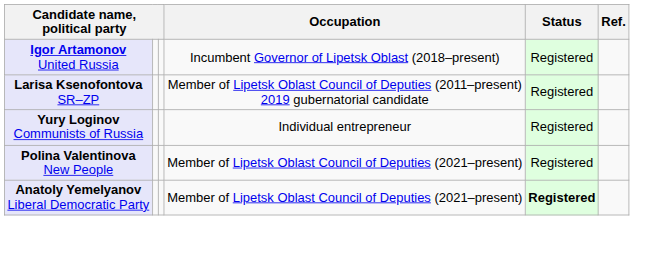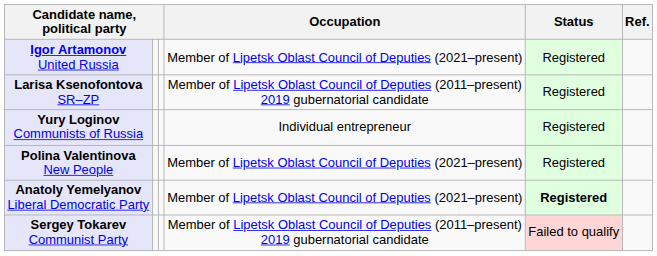(345, 57) Incumbent Governor of Lipetsk Oblast (2018–present) -> (345, 57) Member of Lipetsk Oblast Council of Deputies (2021–present)
+ row: (78, 232)
